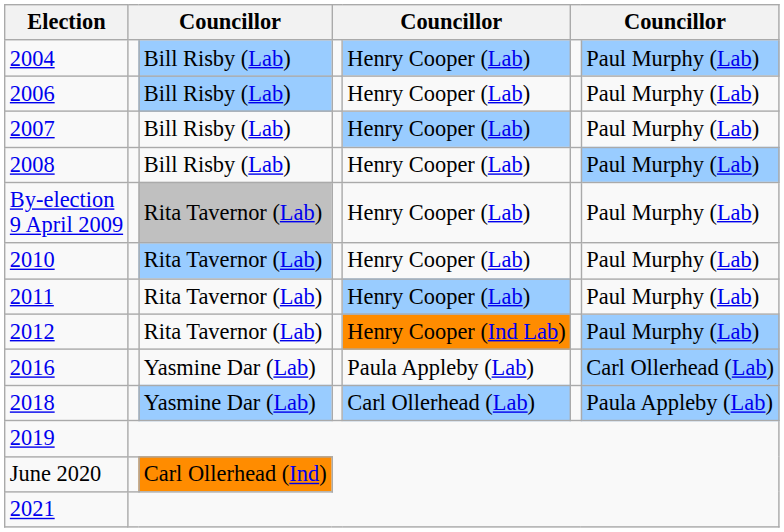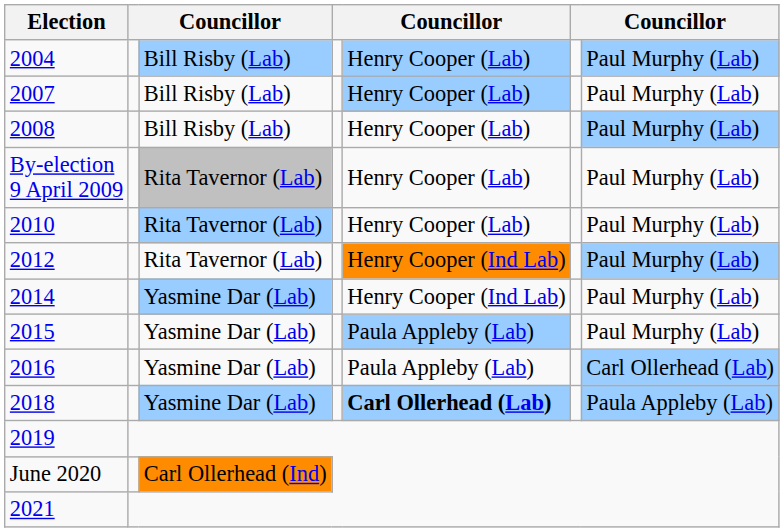- row: (32, 93)
- row: (32, 296)
+ row: (32, 296)
+ row: (32, 331)
(441, 402) normal -> (449, 402) bold
